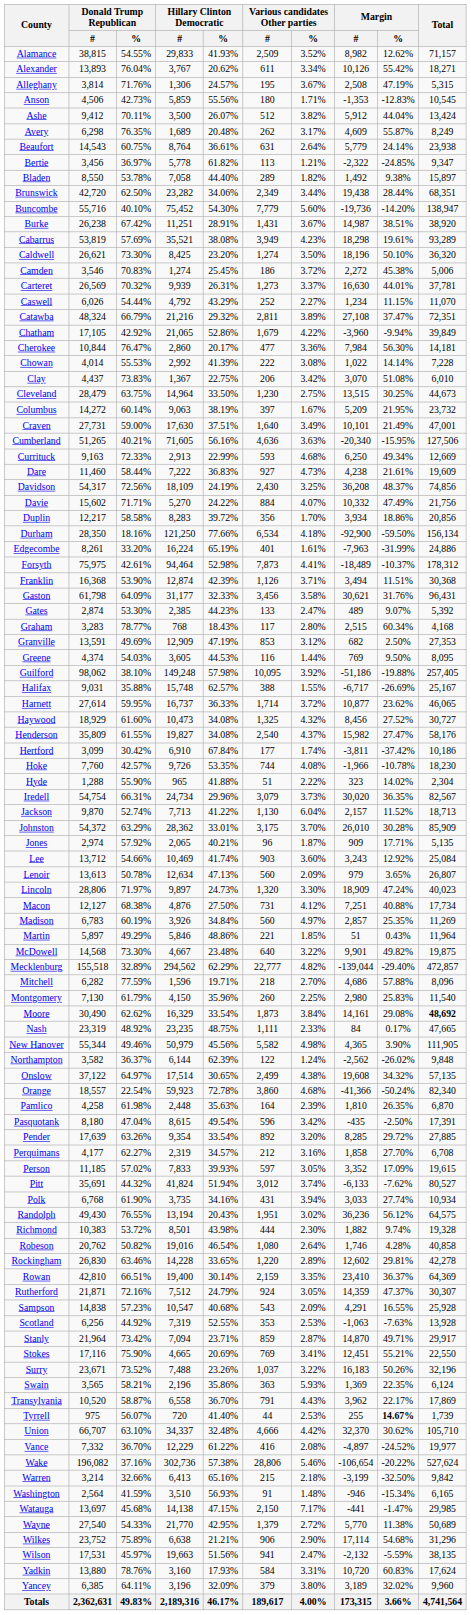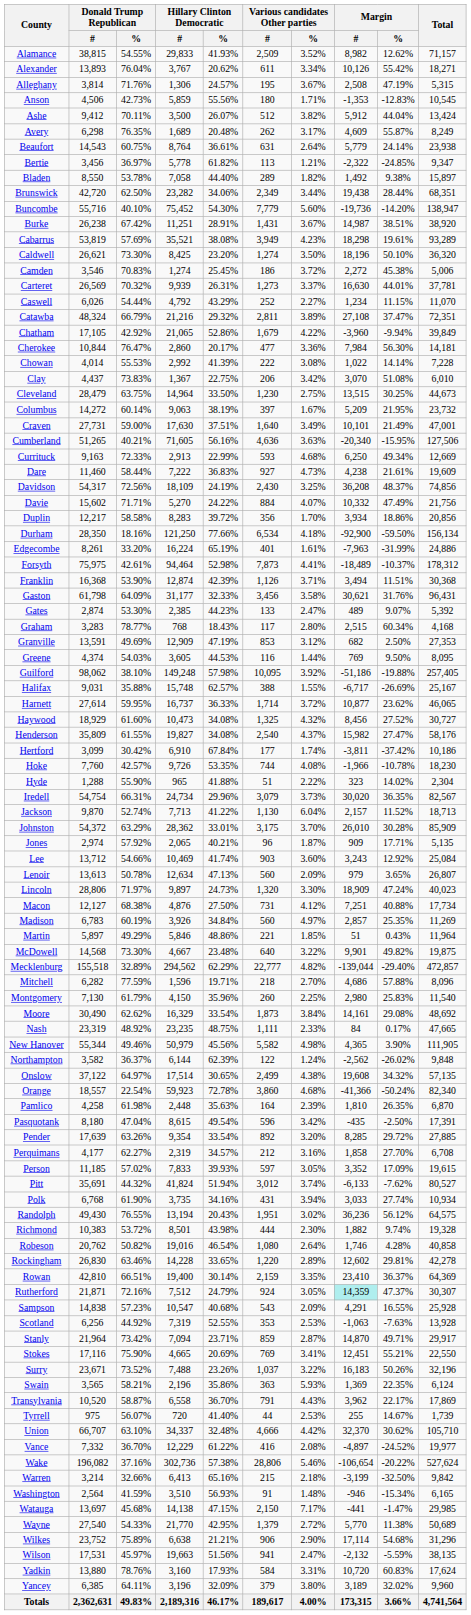(443, 1013) bold -> (443, 1013) normal
(356, 1292) no background -> (356, 1292) paleturquoise background
(398, 1416) bold -> (398, 1416) normal
